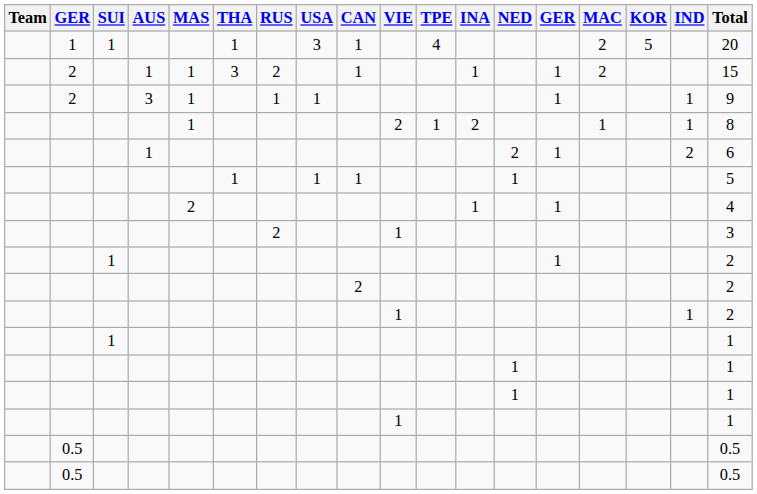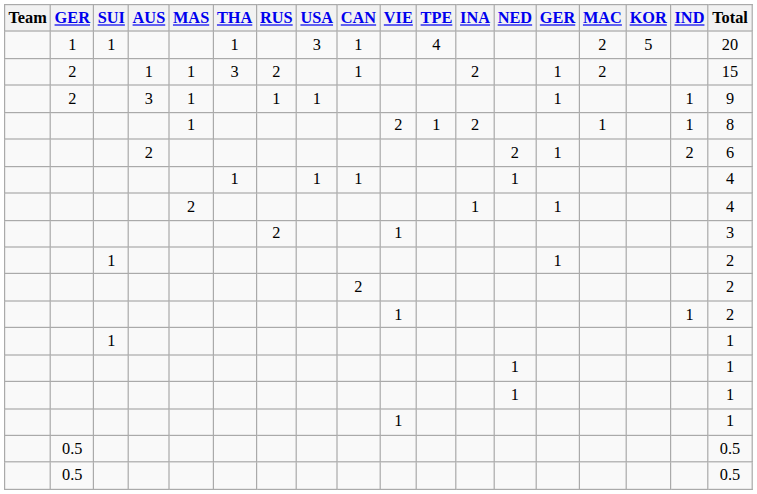(475, 71) 1 -> (475, 71) 2
(149, 152) 1 -> (149, 152) 2
(730, 179) 5 -> (730, 179) 4
